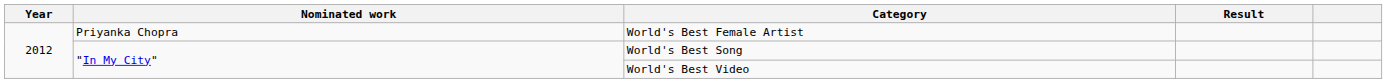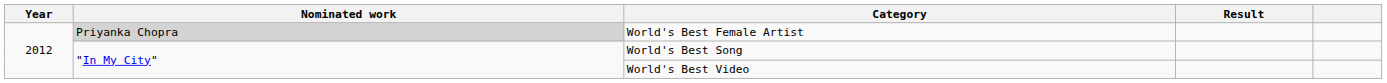(127, 32) no background -> (127, 32) lightgrey background
